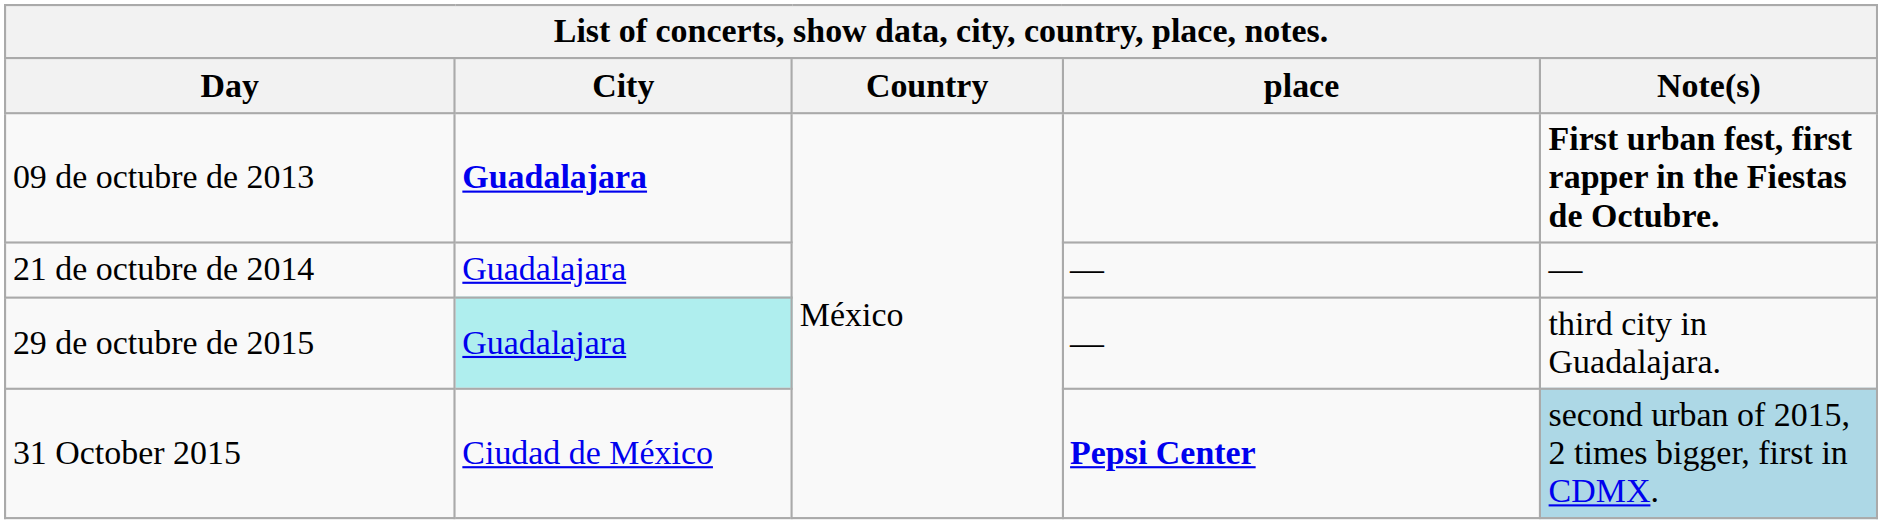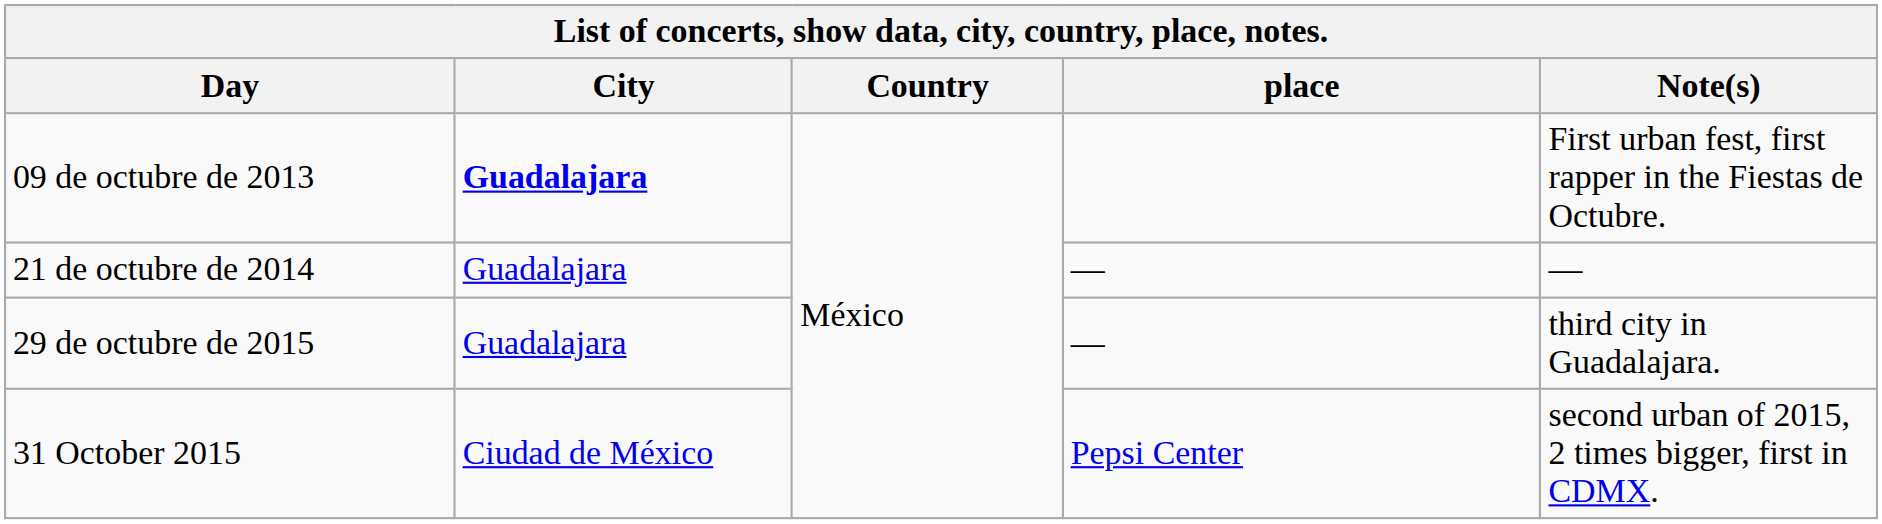(1700, 177) bold -> (1706, 177) normal
(544, 341) paleturquoise background -> (545, 341) no background
(1163, 453) bold -> (1157, 453) normal
(1699, 453) lightblue background -> (1699, 453) no background
